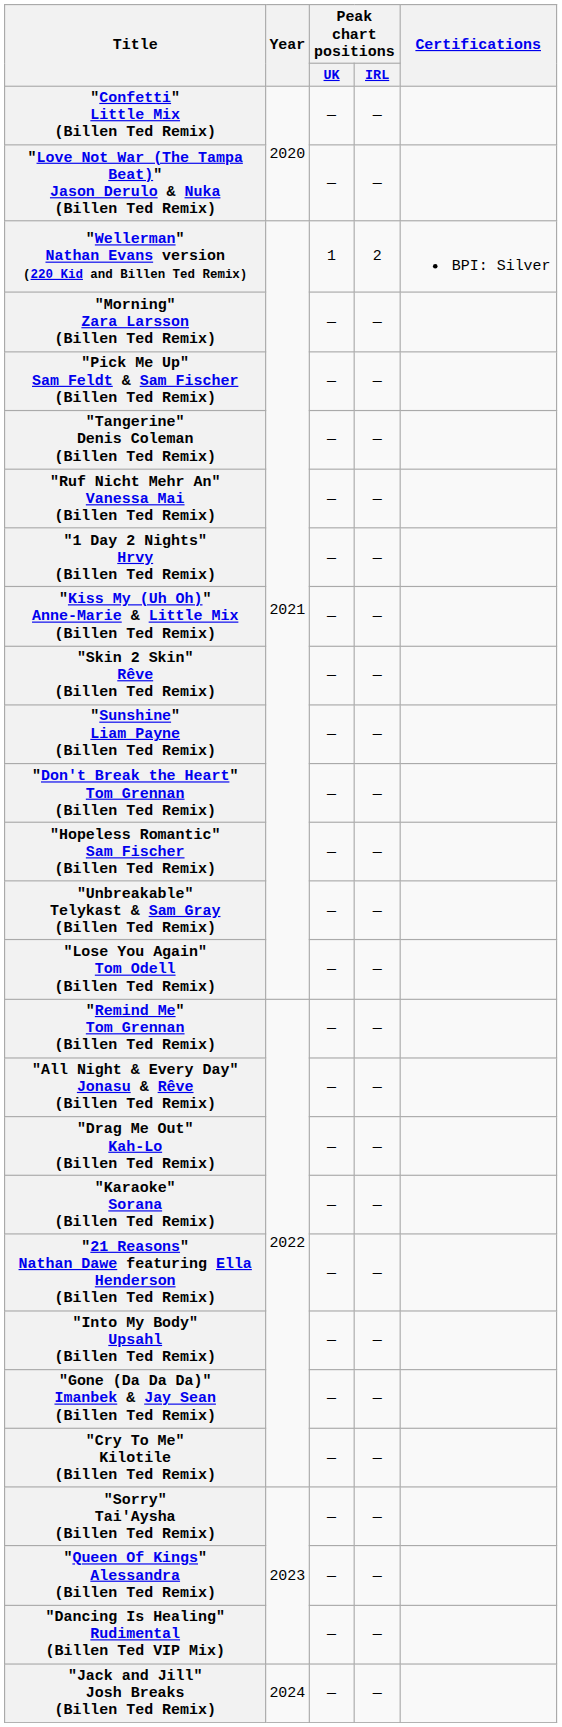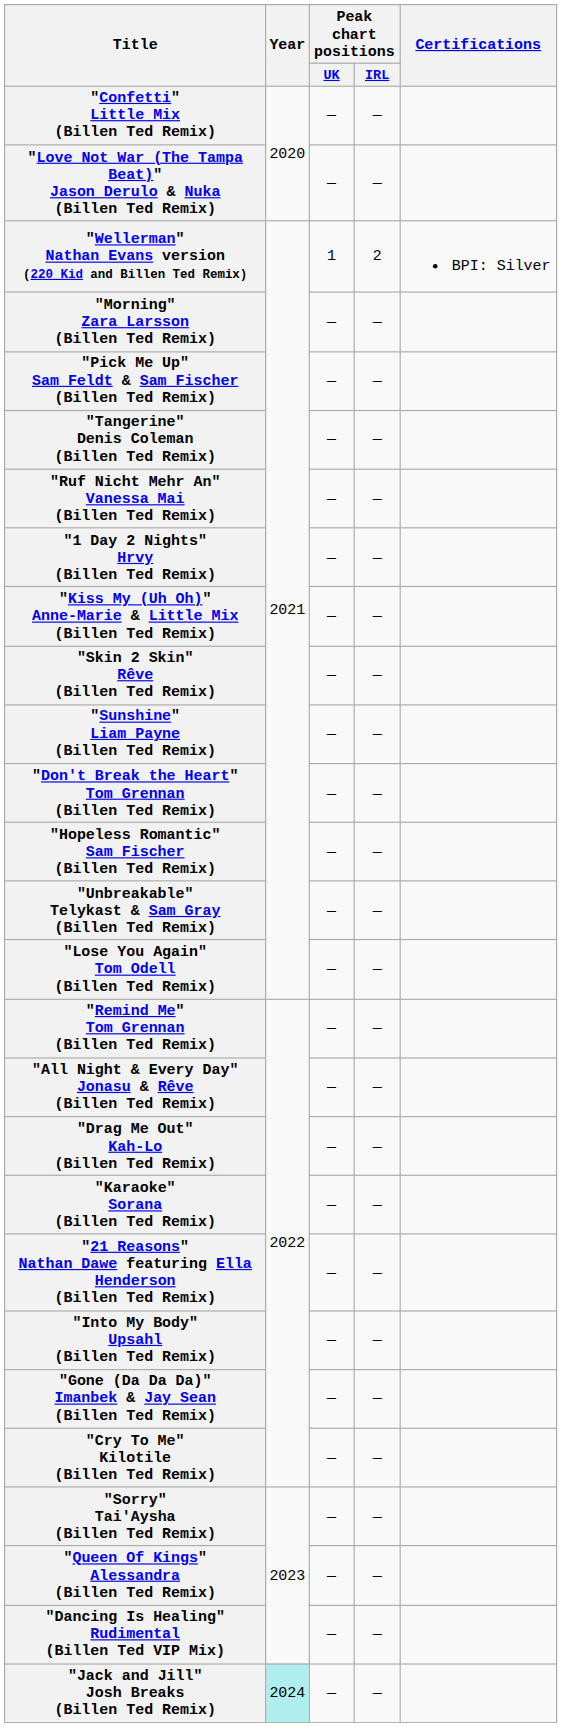(287, 1693) no background -> (287, 1693) paleturquoise background
